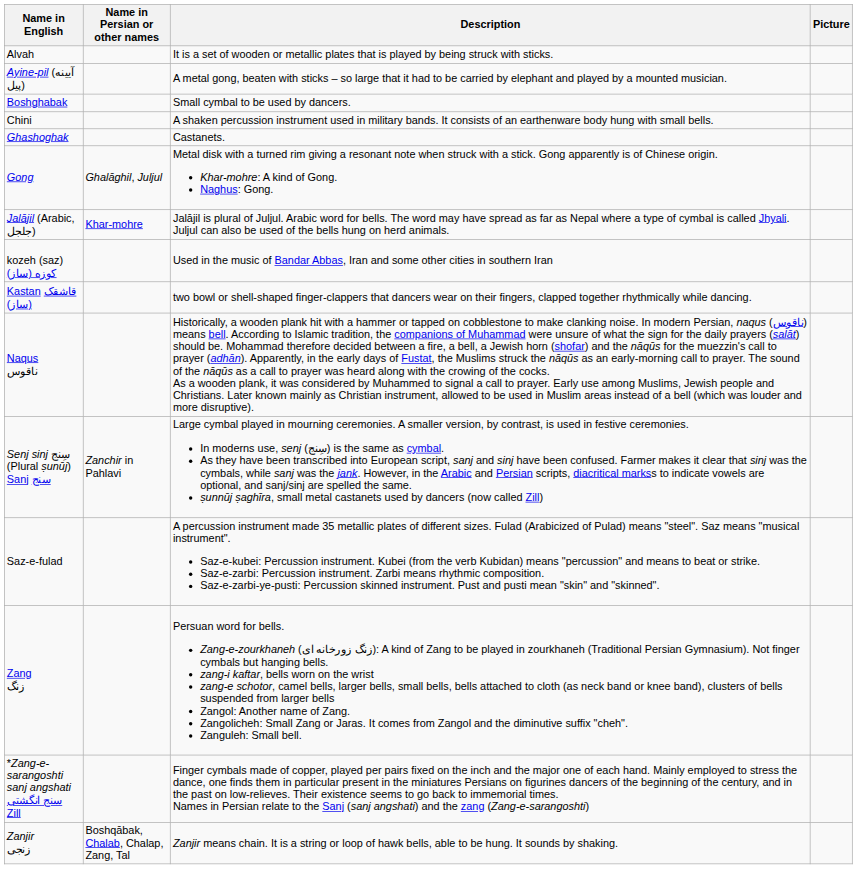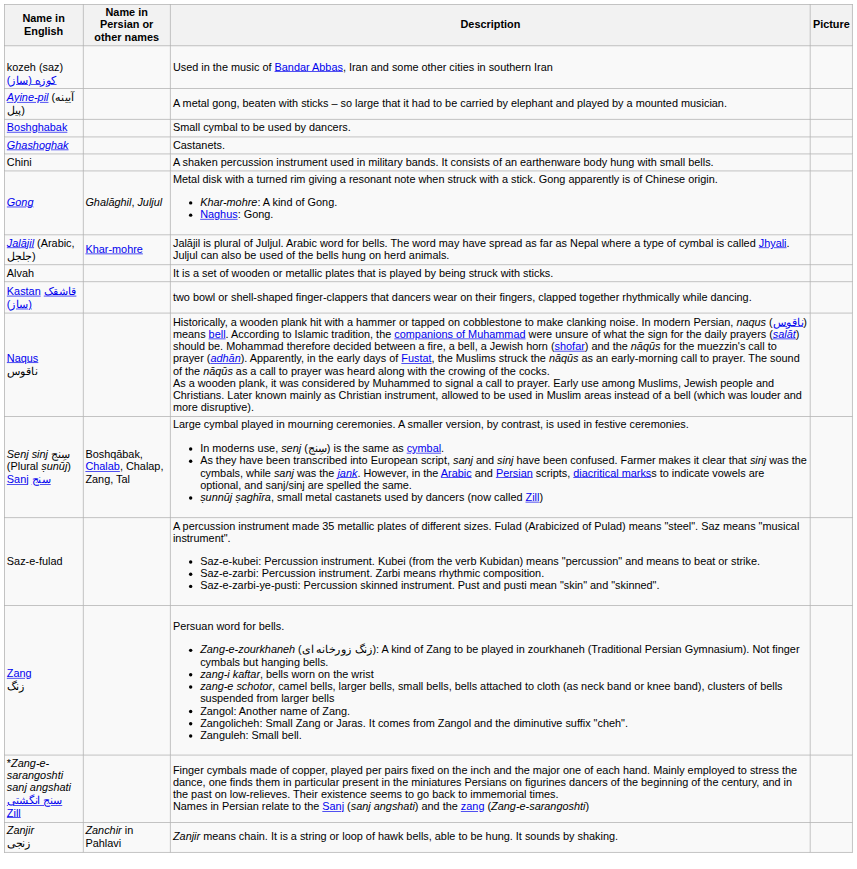rows swapped: (20, 54) <-> (35, 267)
rows swapped: (19, 120) <-> (38, 137)
(109, 467) Zanchir in Pahlavi -> (124, 467) Boshqābak, Chalab, Chalap, Zang, Tal
(124, 843) Boshqābak, Chalab, Chalap, Zang, Tal -> (109, 837) Zanchir in Pahlavi
